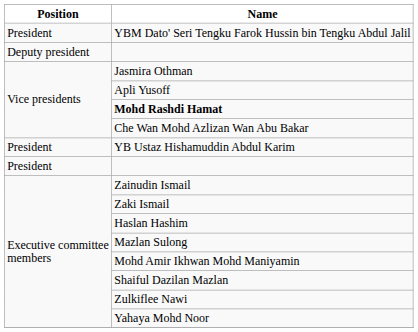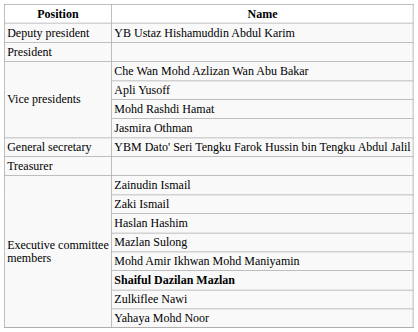(29, 33) President -> (48, 33) Deputy president
(262, 33) YBM Dato' Seri Tengku Farok Hussin bin Tengku Abdul Jalil -> (205, 33) YB Ustaz Hishamuddin Abdul Karim
(48, 52) Deputy president -> (29, 52) President
(153, 71) Jasmira Othman -> (211, 71) Che Wan Mohd Azlizan Wan Abu Bakar
(168, 109) bold -> (164, 109) normal
(211, 128) Che Wan Mohd Azlizan Wan Abu Bakar -> (153, 128) Jasmira Othman
(29, 147) President -> (49, 147) General secretary
(205, 147) YB Ustaz Hishamuddin Abdul Karim -> (262, 147) YBM Dato' Seri Tengku Farok Hussin bin Tengku Abdul Jalil
(29, 166) President -> (30, 166) Treasurer
(171, 280) normal -> (175, 280) bold
